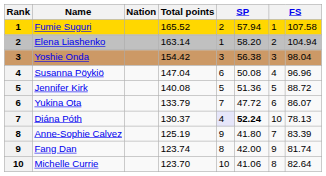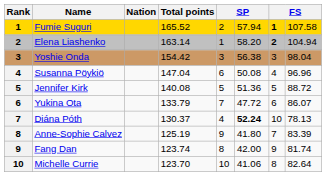(274, 27) normal -> (274, 27) bold
(274, 42) normal -> (274, 42) bold
(221, 118) lavender background -> (221, 118) no background
